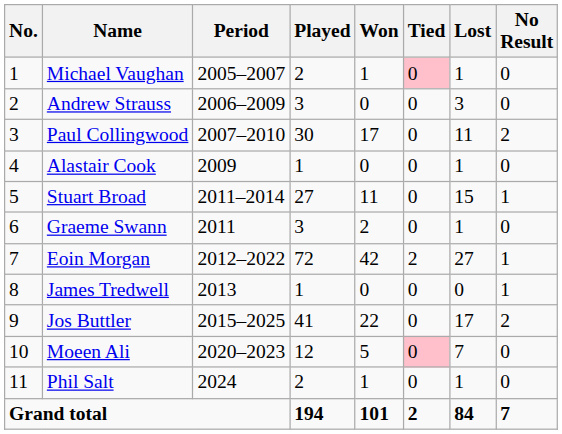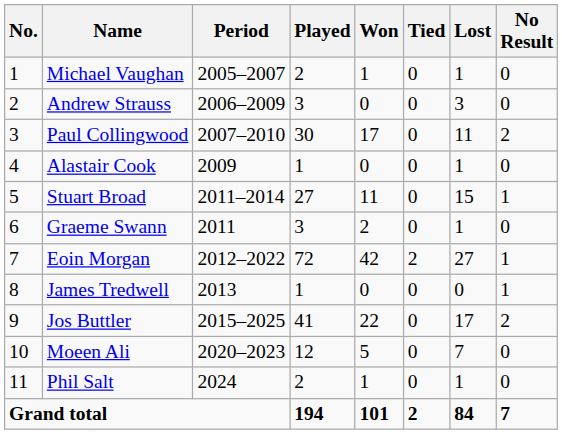(413, 72) pink background -> (413, 72) no background
(413, 351) pink background -> (413, 351) no background
